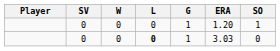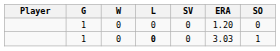columns swapped: (188, 11) <-> (84, 11)
(258, 25) 1 -> (258, 25) 0
(258, 39) 0 -> (258, 39) 1
